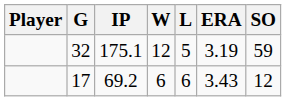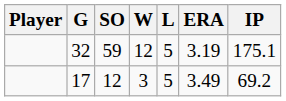columns swapped: (121, 19) <-> (263, 19)
(161, 80) 6 -> (143, 80) 3
(186, 80) 6 -> (168, 80) 5
(221, 80) 3.43 -> (204, 80) 3.49
